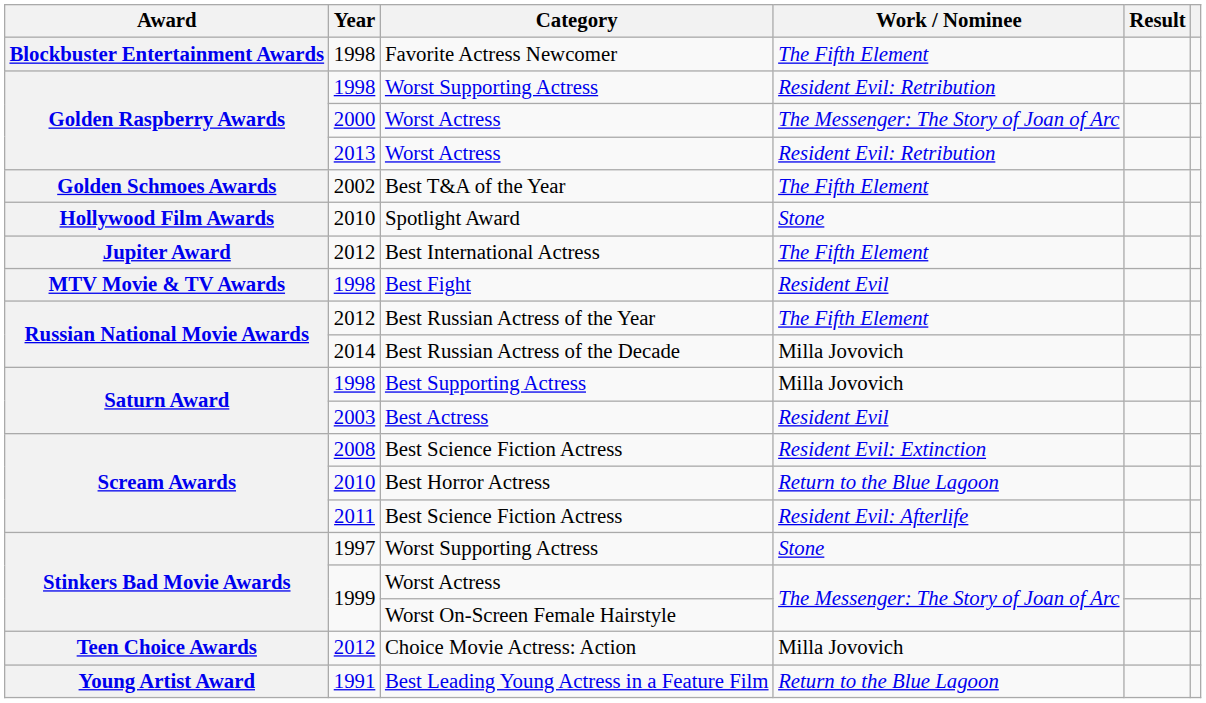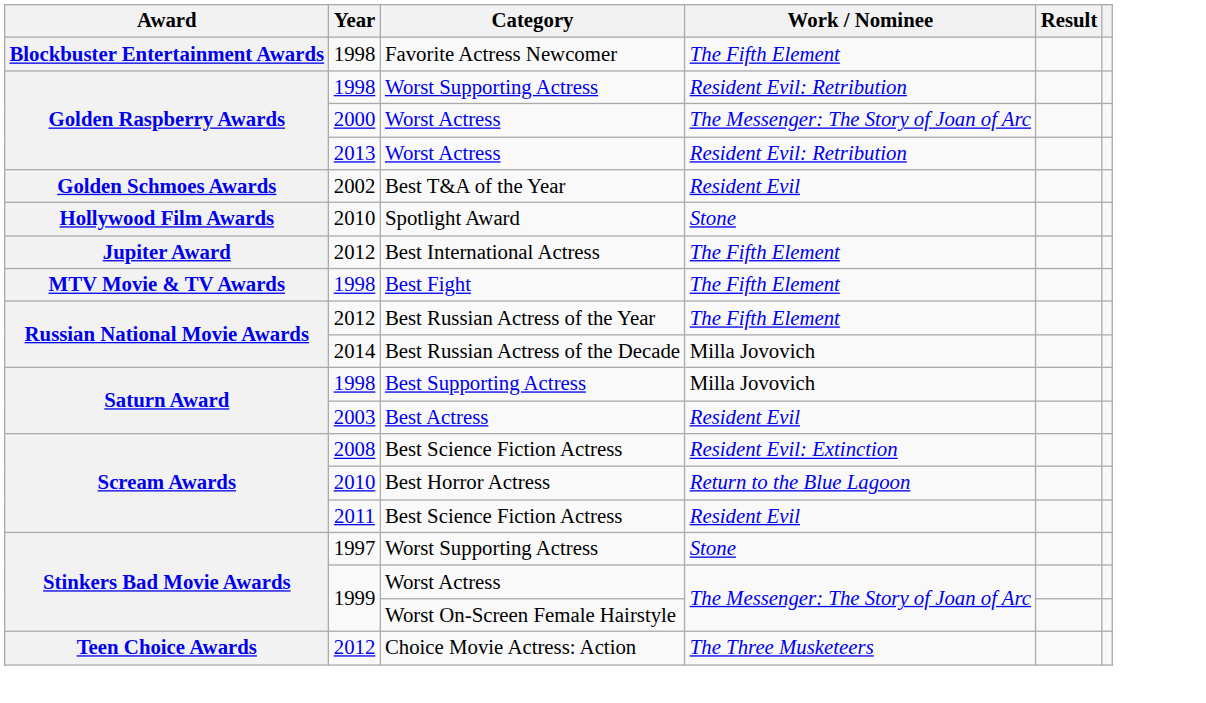(853, 185) The Fifth Element -> (745, 185) Resident Evil
(833, 284) Resident Evil -> (765, 284) The Fifth Element
(873, 515) Resident Evil: Afterlife -> (745, 515) Resident Evil
(841, 647) Milla Jovovich -> (782, 647) The Three Musketeers
- row: (355, 680)
